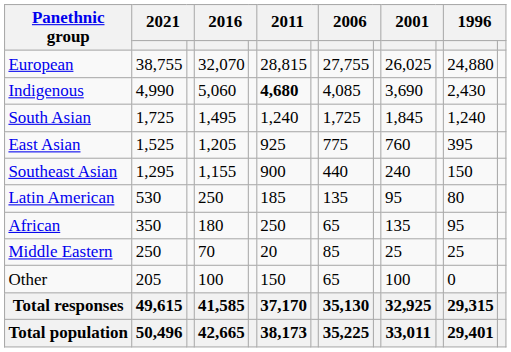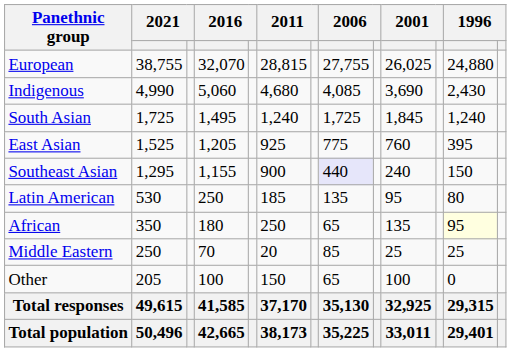(279, 90) bold -> (279, 90) normal
(335, 171) no background -> (335, 171) lavender background
(456, 225) no background -> (456, 225) lightyellow background
